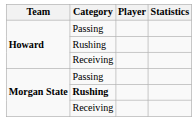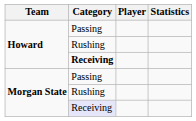(93, 60) normal -> (92, 60) bold
(90, 92) bold -> (88, 92) normal
(93, 108) no background -> (92, 108) lavender background
